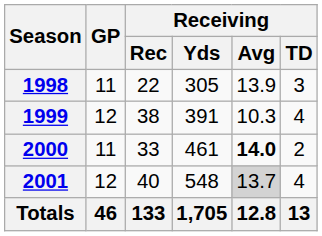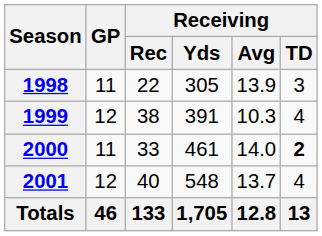(256, 149) bold -> (256, 149) normal
(299, 149) normal -> (299, 149) bold
(256, 181) lightgrey background -> (256, 181) no background
